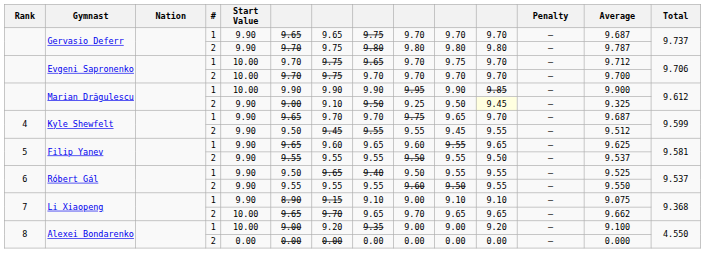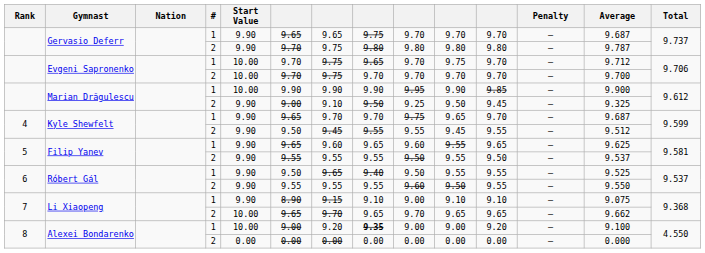(497, 104) lightyellow background -> (497, 104) no background
(373, 228) normal -> (373, 228) bold
